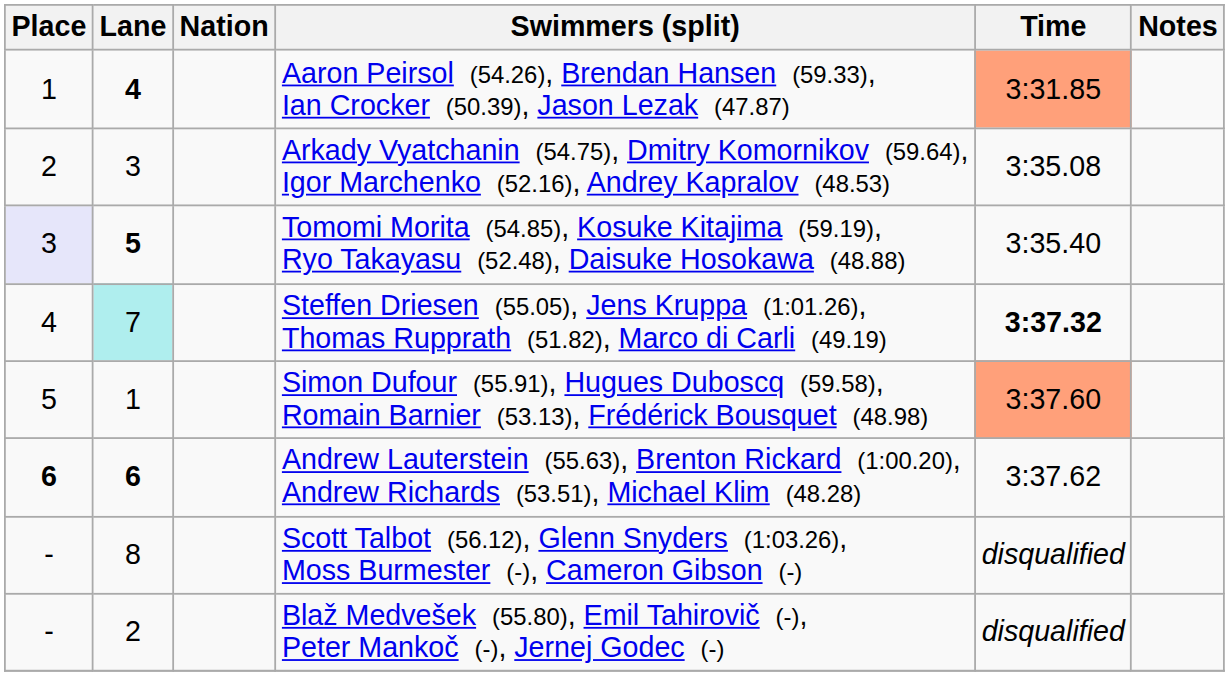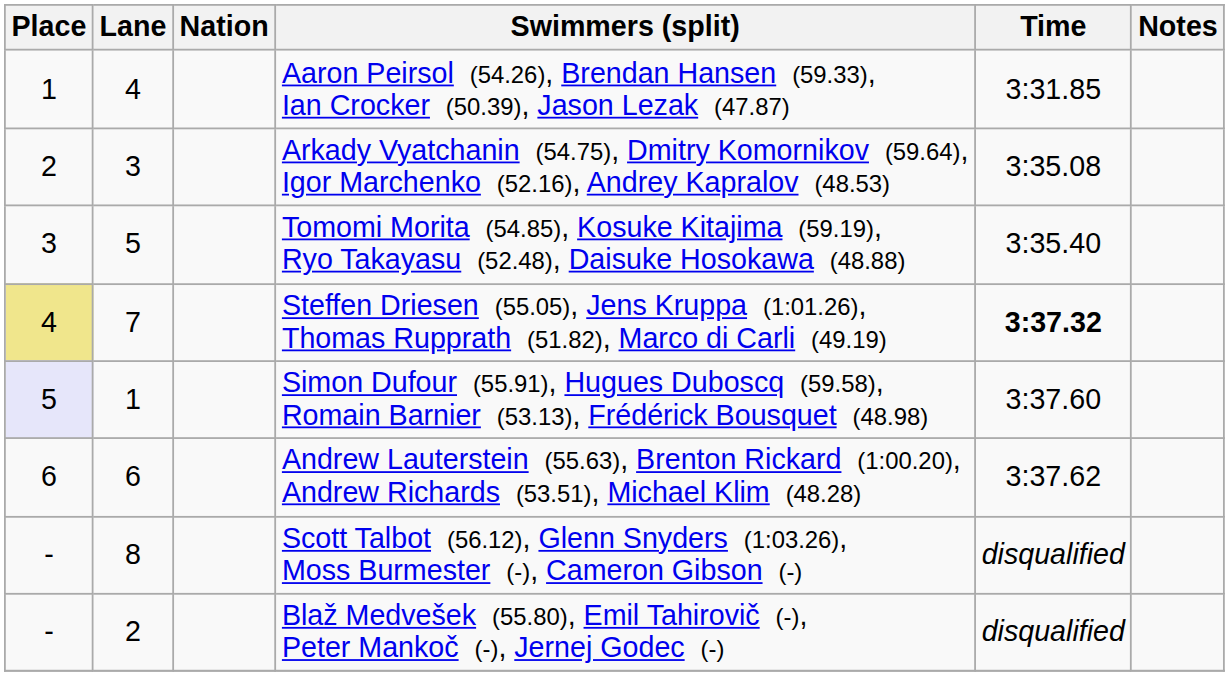(133, 88) bold -> (133, 88) normal
(1053, 88) lightsalmon background -> (1053, 88) no background
(49, 244) lavender background -> (49, 244) no background
(133, 244) bold -> (133, 244) normal
(49, 321) no background -> (49, 321) khaki background
(133, 321) paleturquoise background -> (133, 321) no background
(49, 399) no background -> (49, 399) lavender background
(1053, 399) lightsalmon background -> (1053, 399) no background
(49, 476) bold -> (49, 476) normal
(133, 476) bold -> (133, 476) normal
